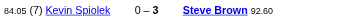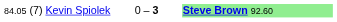(228, 10) no background -> (228, 10) lightgreen background
